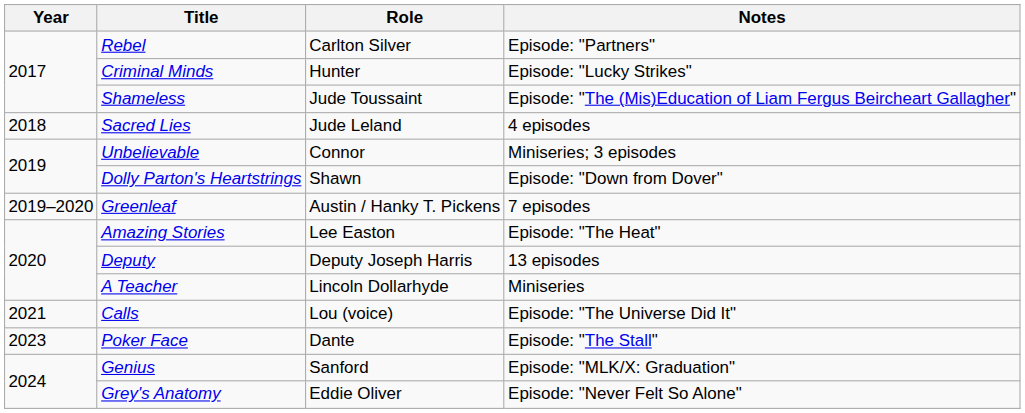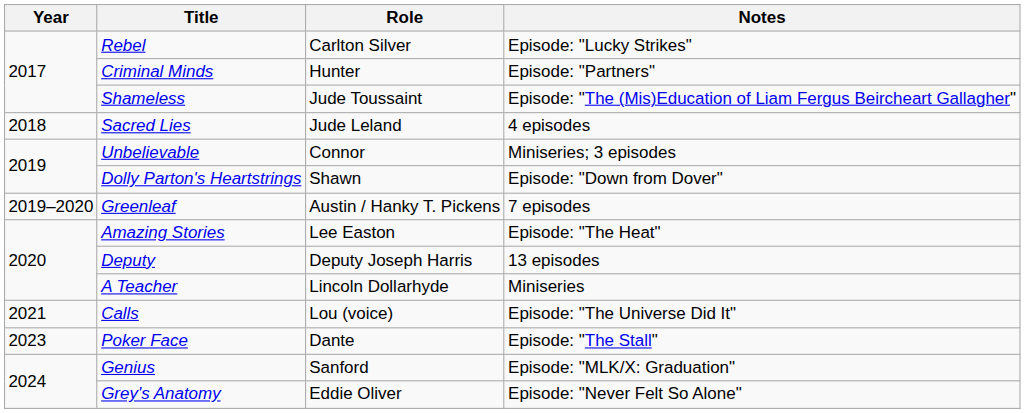(582, 44) Episode: "Partners" -> (600, 44) Episode: "Lucky Strikes"
(600, 71) Episode: "Lucky Strikes" -> (582, 71) Episode: "Partners"
